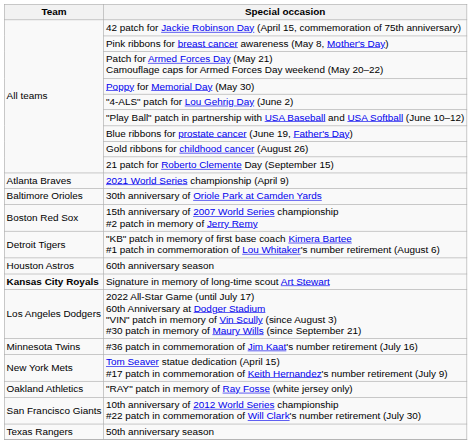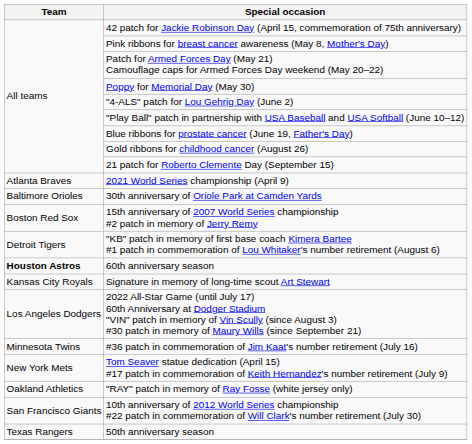(40, 266) normal -> (44, 266) bold
(53, 281) bold -> (50, 281) normal
